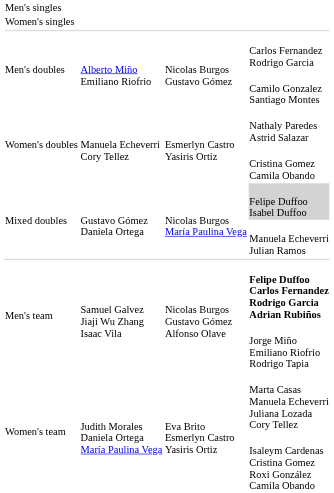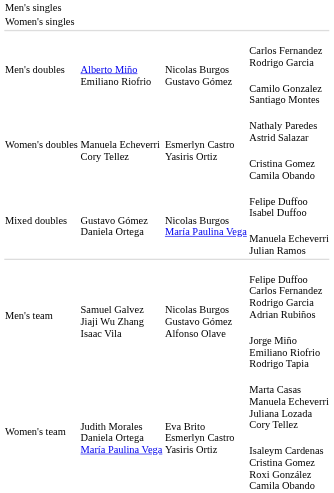(279, 207) lightgrey background -> (279, 207) no background
(289, 297) bold -> (286, 297) normal
